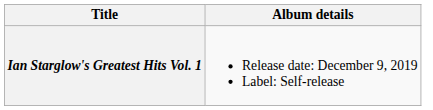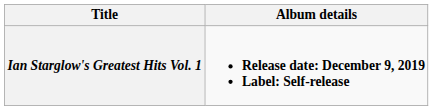(313, 73) normal -> (317, 73) bold
